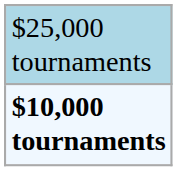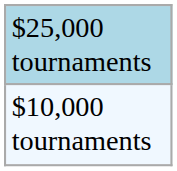(89, 124) bold -> (82, 124) normal
